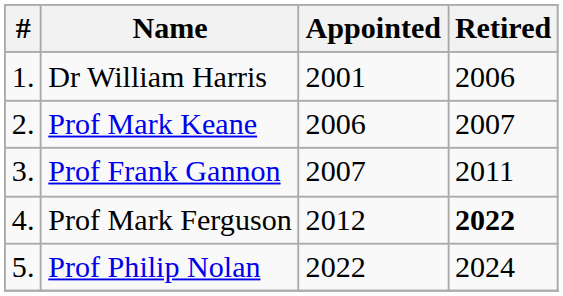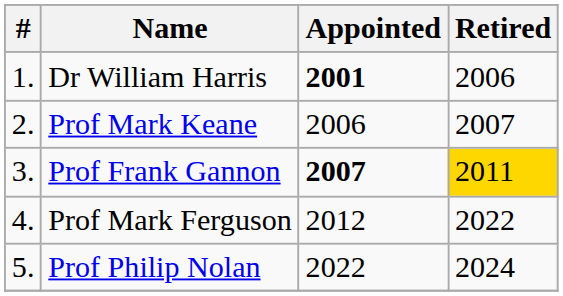(336, 76) normal -> (336, 76) bold
(336, 171) normal -> (336, 171) bold
(484, 171) no background -> (484, 171) gold background
(485, 219) bold -> (485, 219) normal
